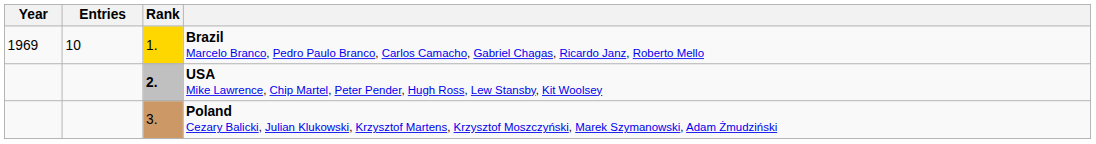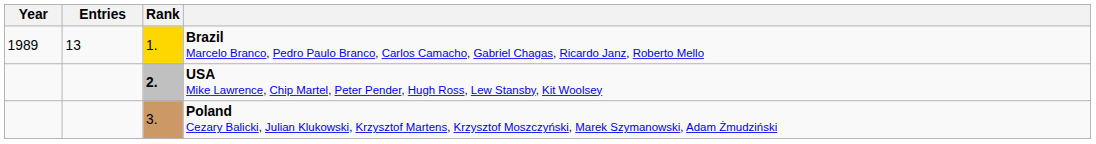(23, 44) 1969 -> (23, 44) 1989
(73, 44) 10 -> (73, 44) 13
